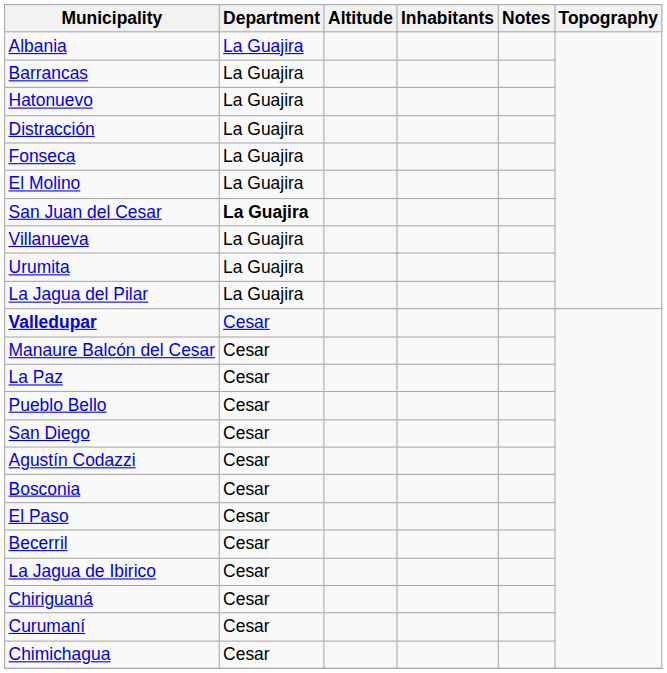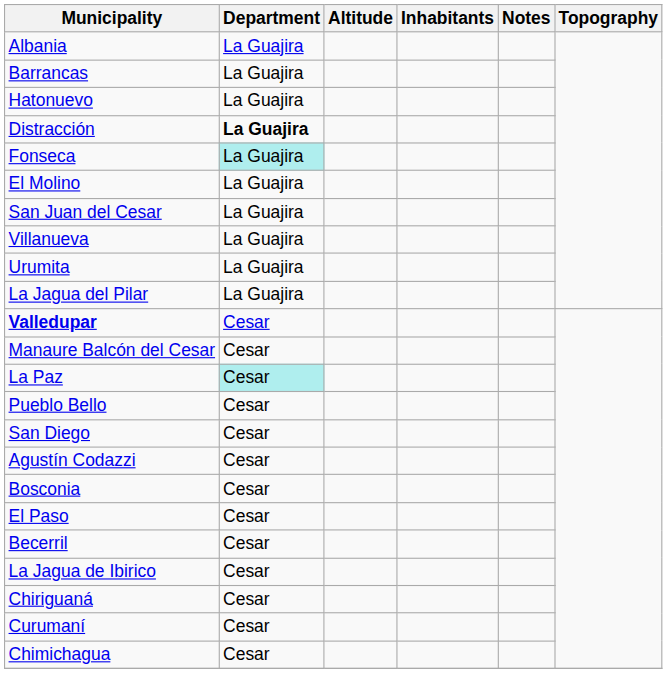(263, 128) normal -> (266, 128) bold
(263, 156) no background -> (263, 156) paleturquoise background
(266, 211) bold -> (263, 211) normal
(246, 377) no background -> (246, 377) paleturquoise background
